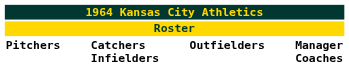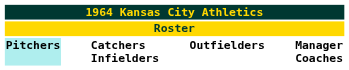(33, 45) no background -> (33, 45) paleturquoise background
